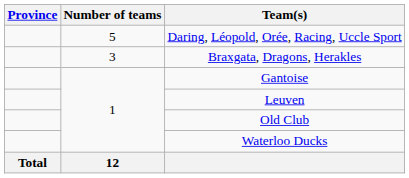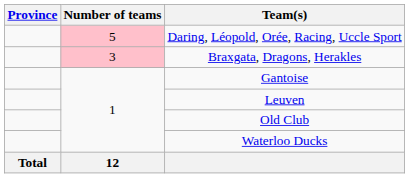(112, 36) no background -> (112, 36) pink background
(112, 57) no background -> (112, 57) pink background
